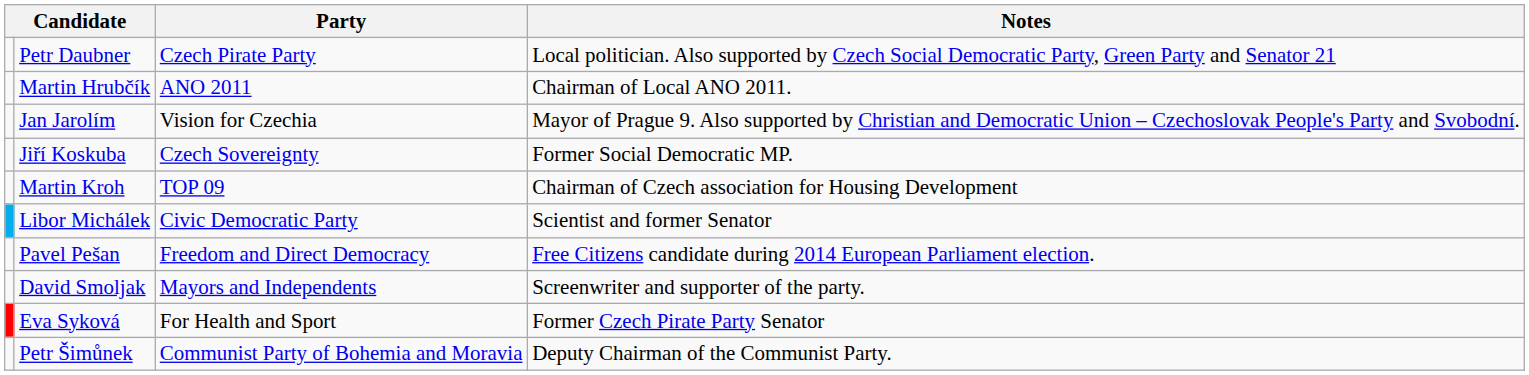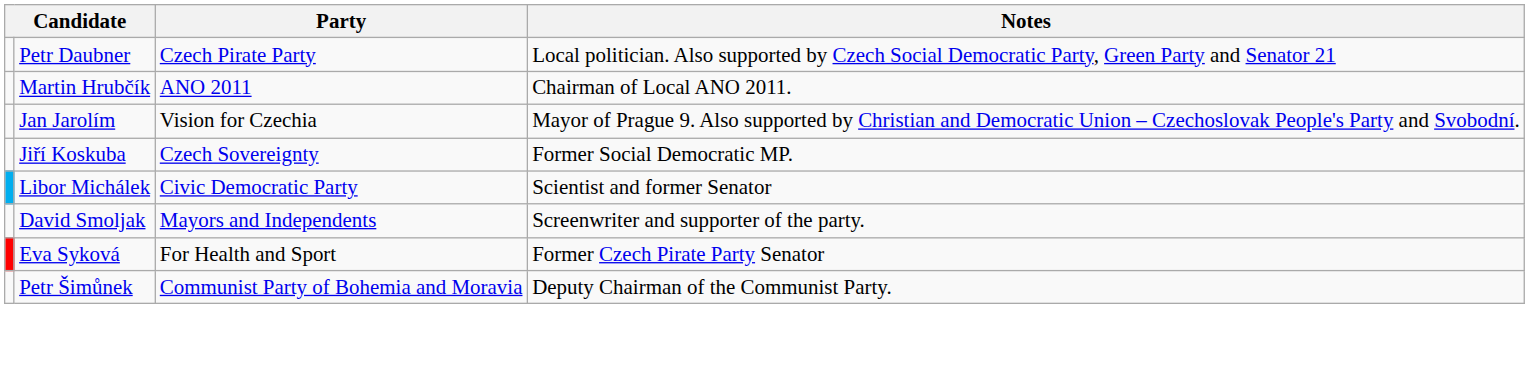- row: (72, 187)
- row: (69, 253)
